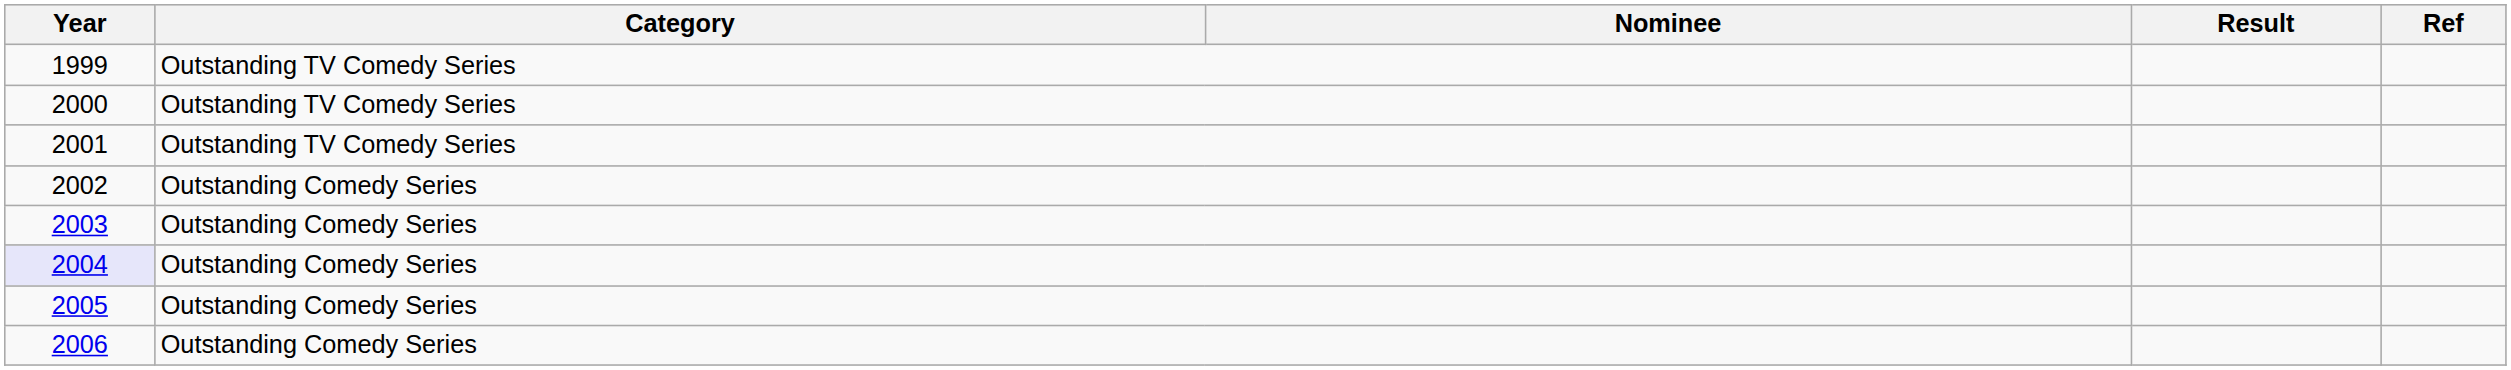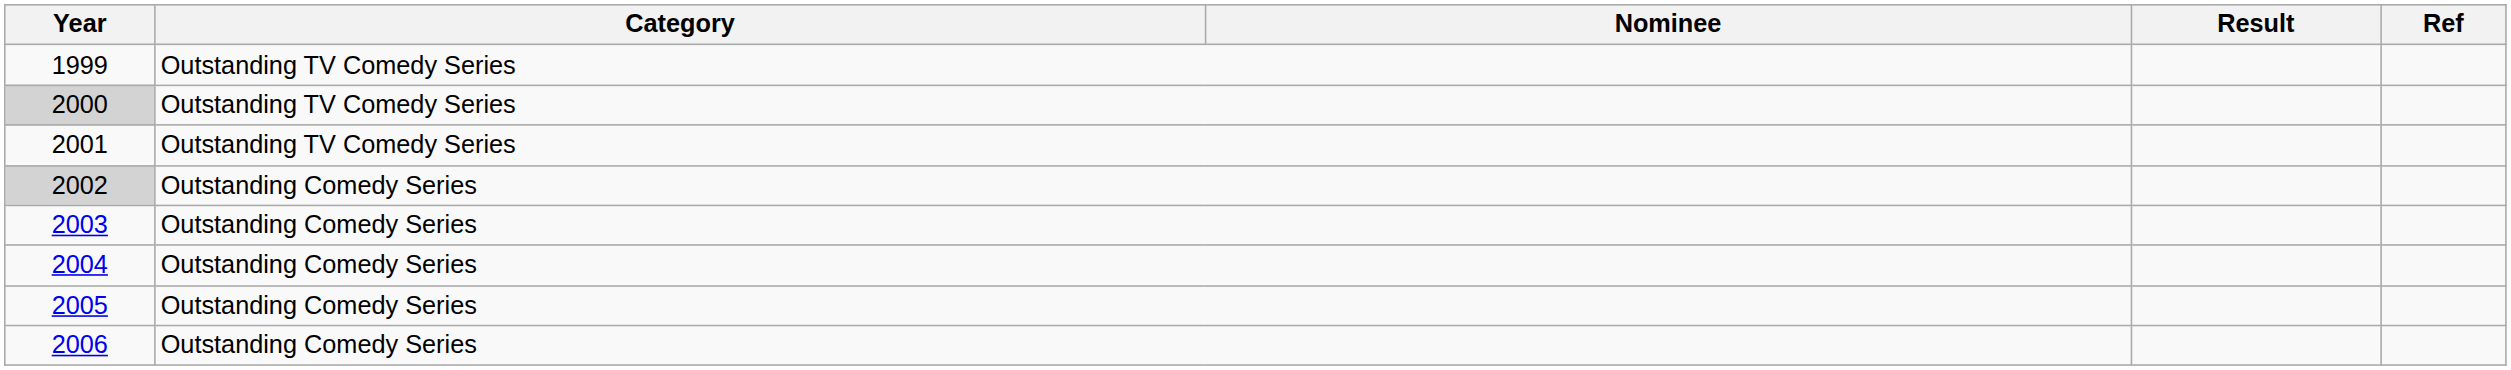(80, 104) no background -> (80, 104) lightgrey background
(80, 184) no background -> (80, 184) lightgrey background
(80, 265) lavender background -> (80, 265) no background
